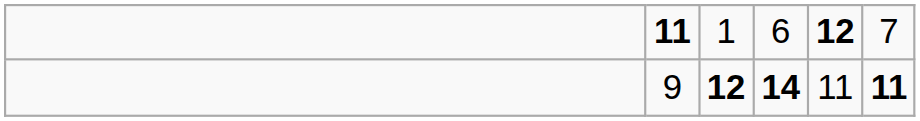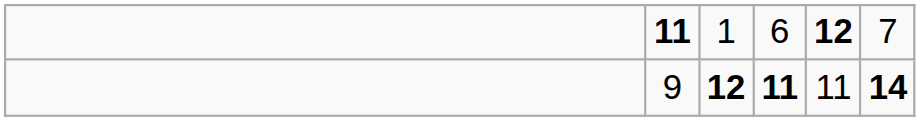(781, 87) 14 -> (780, 87) 11
(889, 87) 11 -> (888, 87) 14
